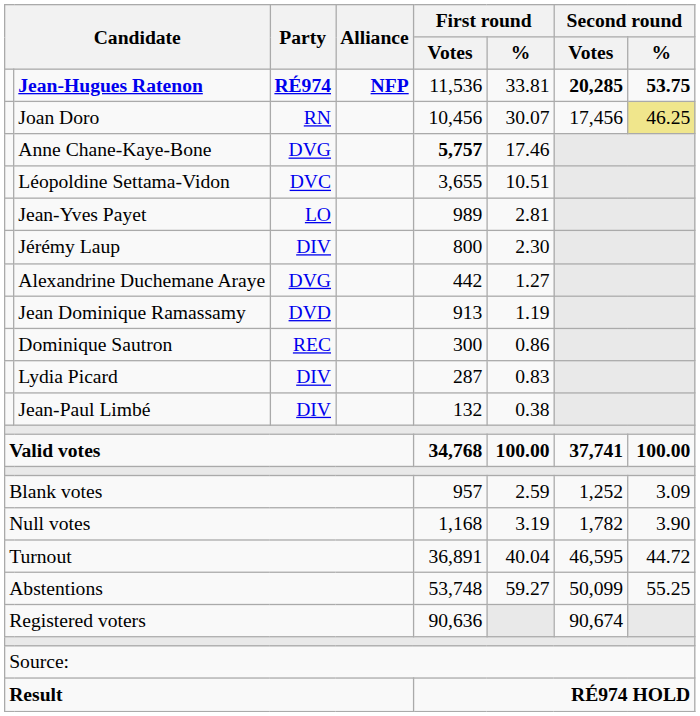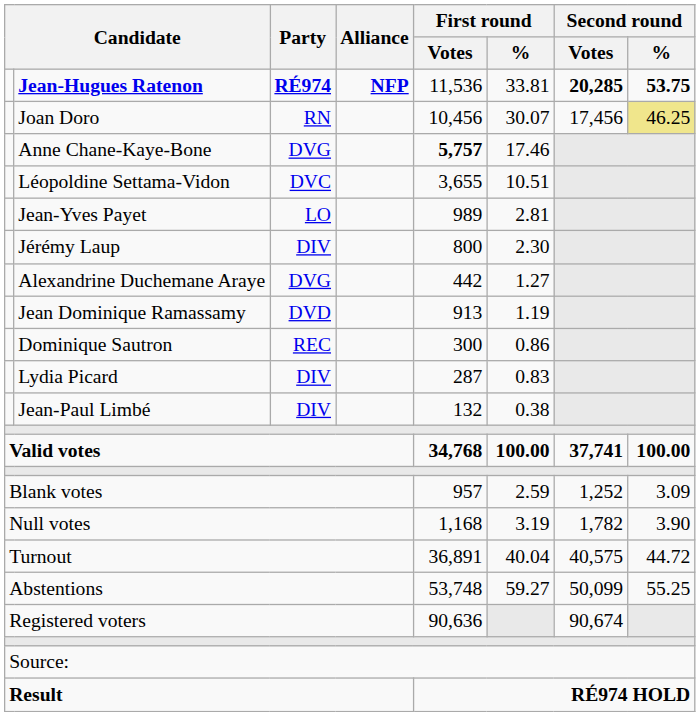(596, 556) 46,595 -> (596, 556) 40,575
